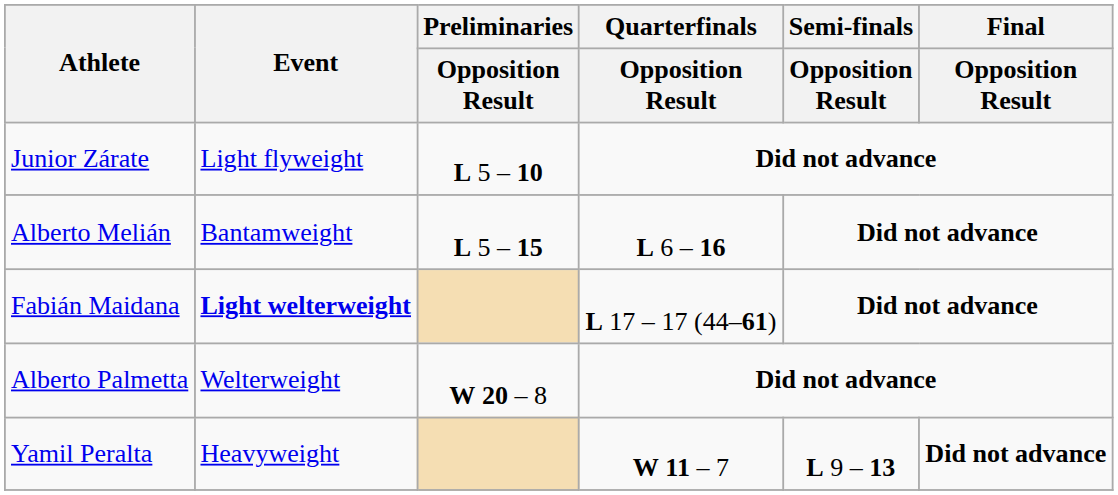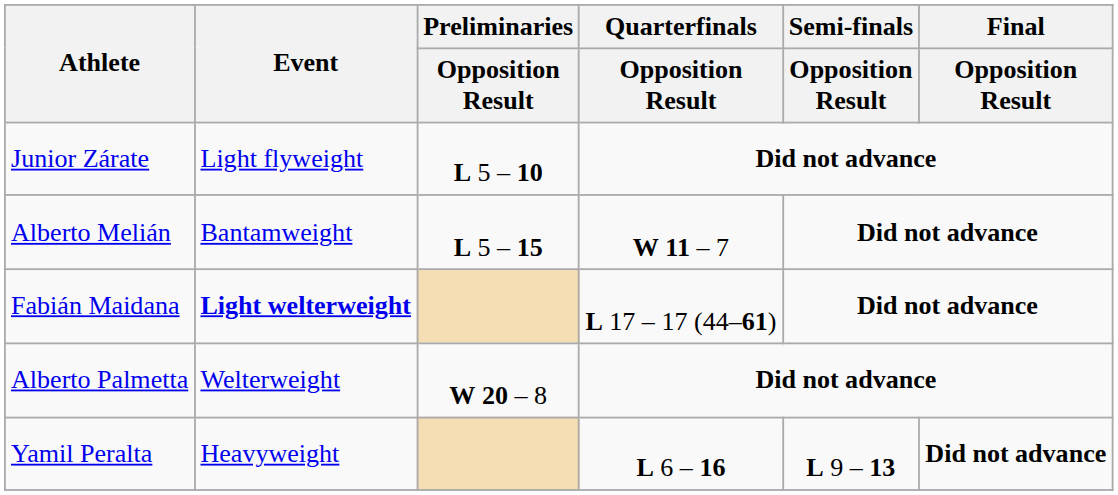(681, 247) L 6 – 16 -> (681, 247) W 11 – 7
(681, 468) W 11 – 7 -> (681, 468) L 6 – 16
